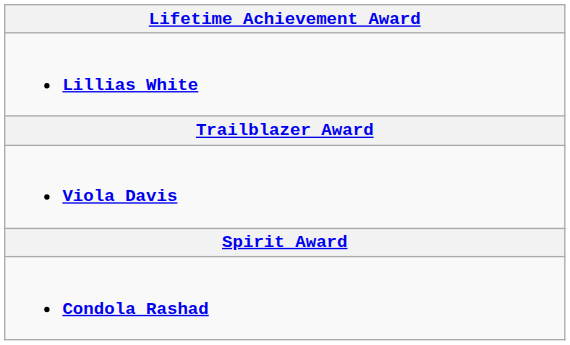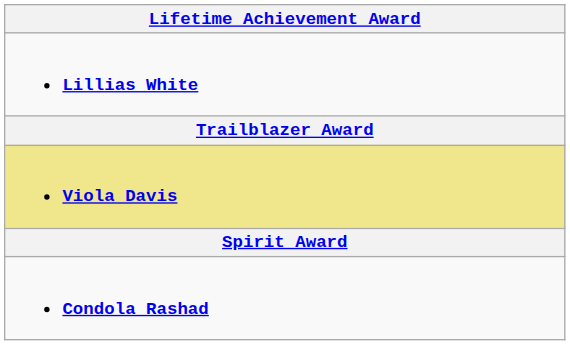(285, 196) no background -> (285, 196) khaki background
